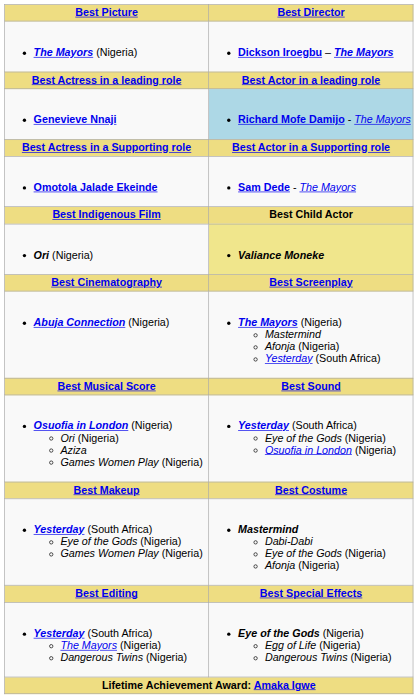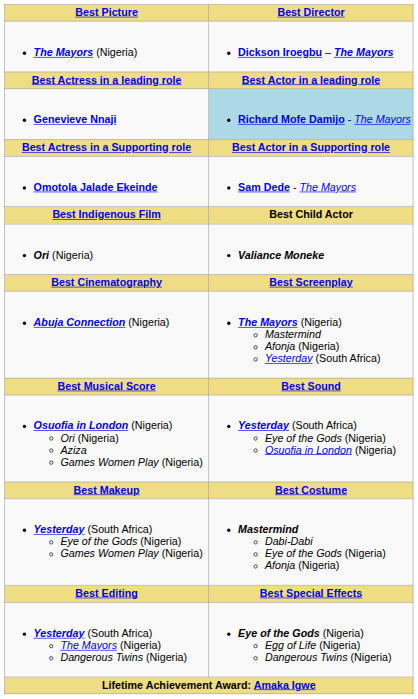(311, 255) khaki background -> (311, 255) no background
